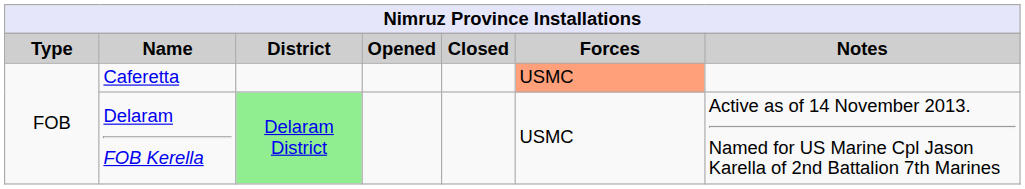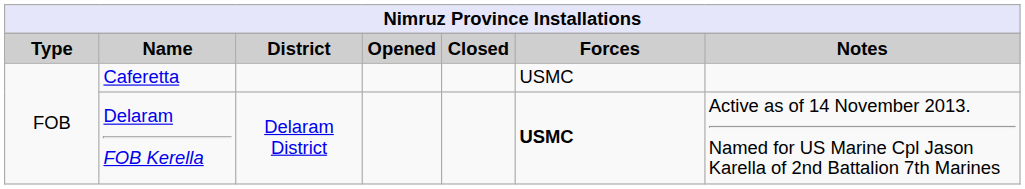(547, 77) lightsalmon background -> (547, 77) no background
(299, 137) lightgreen background -> (299, 137) no background
(547, 137) normal -> (547, 137) bold
